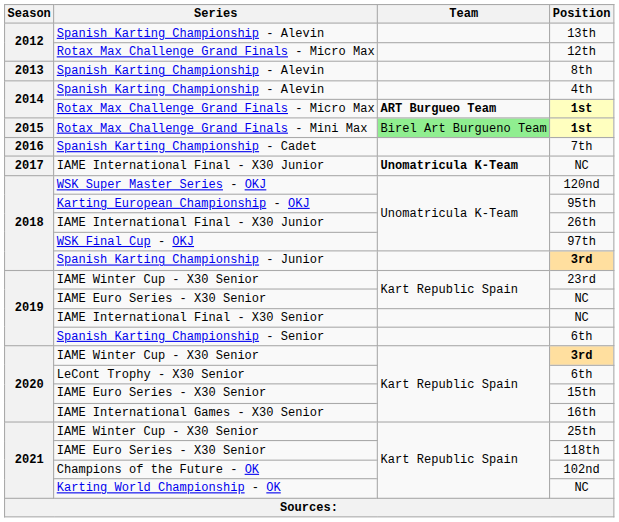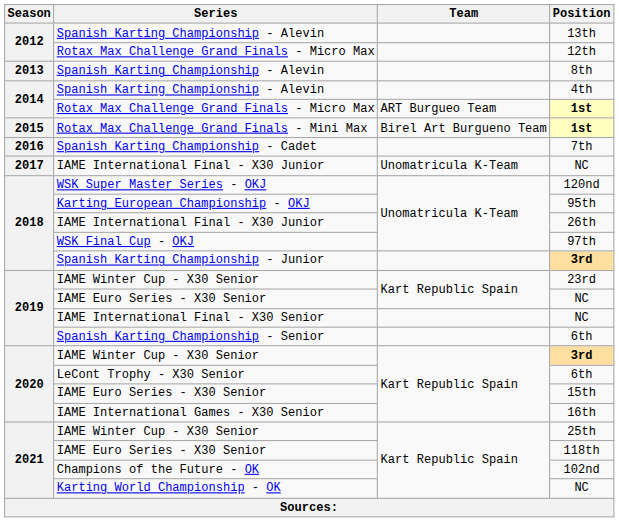(438, 109) bold -> (438, 109) normal
(464, 128) lightgreen background -> (464, 128) no background
(449, 166) bold -> (449, 166) normal
